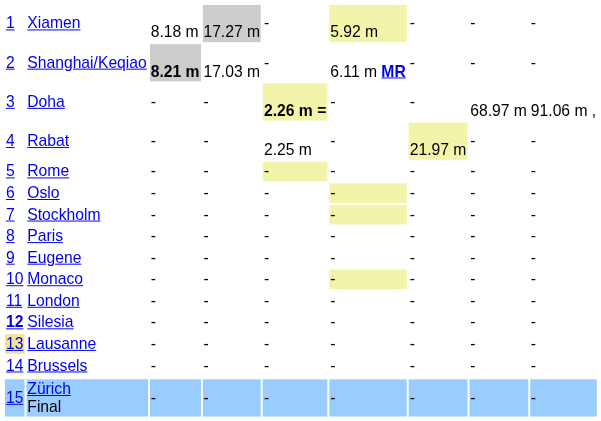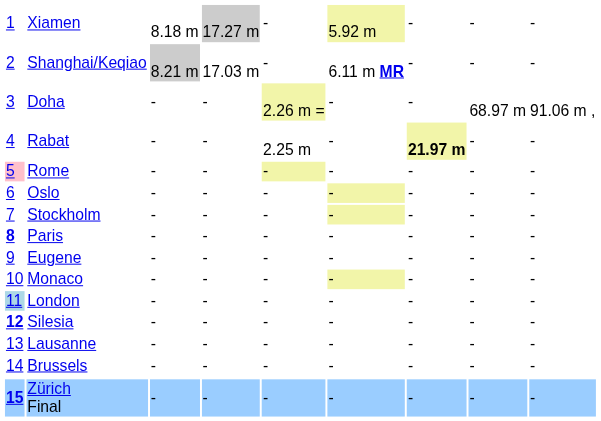(175, 71) bold -> (175, 71) normal
(295, 110) bold -> (294, 110) normal
(438, 150) normal -> (437, 150) bold
(10, 171) no background -> (10, 171) pink background
(10, 236) normal -> (10, 236) bold
(14, 300) no background -> (14, 300) lightblue background
(15, 344) khaki background -> (15, 344) no background
(15, 397) normal -> (15, 397) bold
